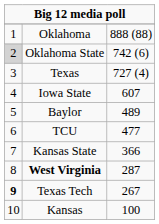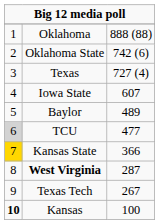(13, 53) lightgrey background -> (13, 53) no background
(13, 131) no background -> (13, 131) lightgrey background
(13, 151) no background -> (13, 151) gold background
(13, 190) bold -> (13, 190) normal
(13, 209) normal -> (13, 209) bold
